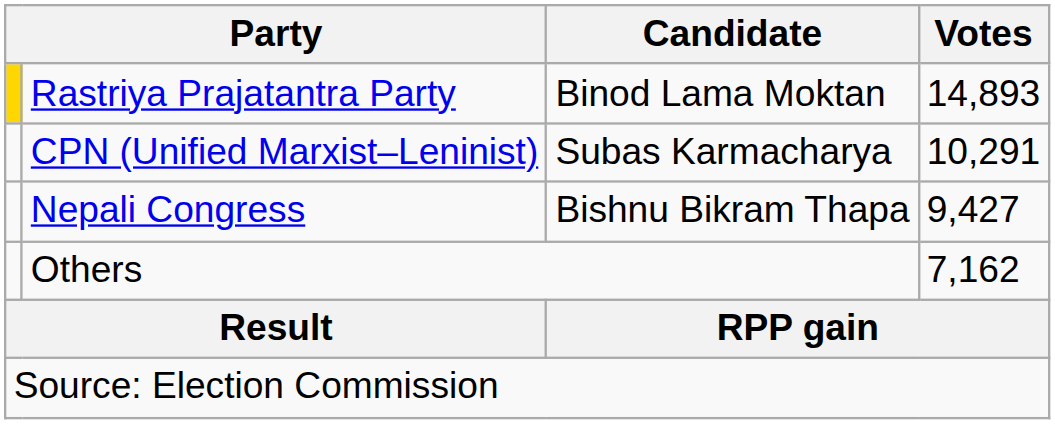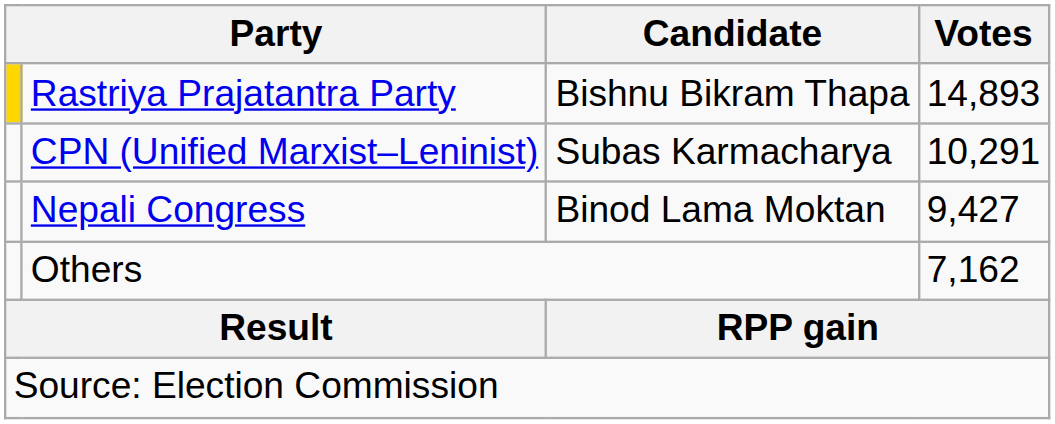(720, 92) Binod Lama Moktan -> (732, 92) Bishnu Bikram Thapa
(732, 210) Bishnu Bikram Thapa -> (720, 210) Binod Lama Moktan
